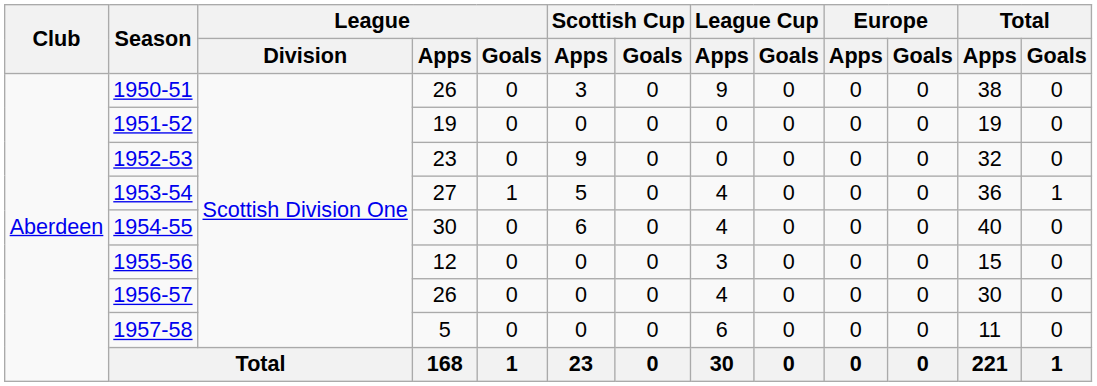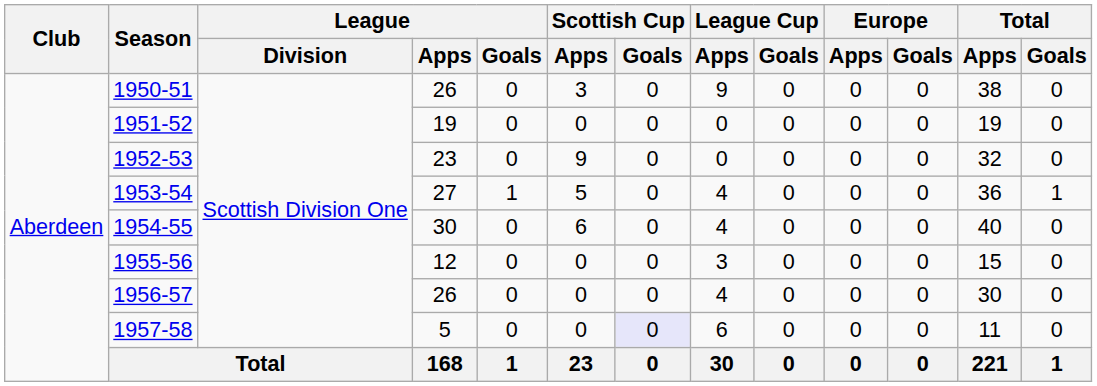(652, 329) no background -> (652, 329) lavender background
